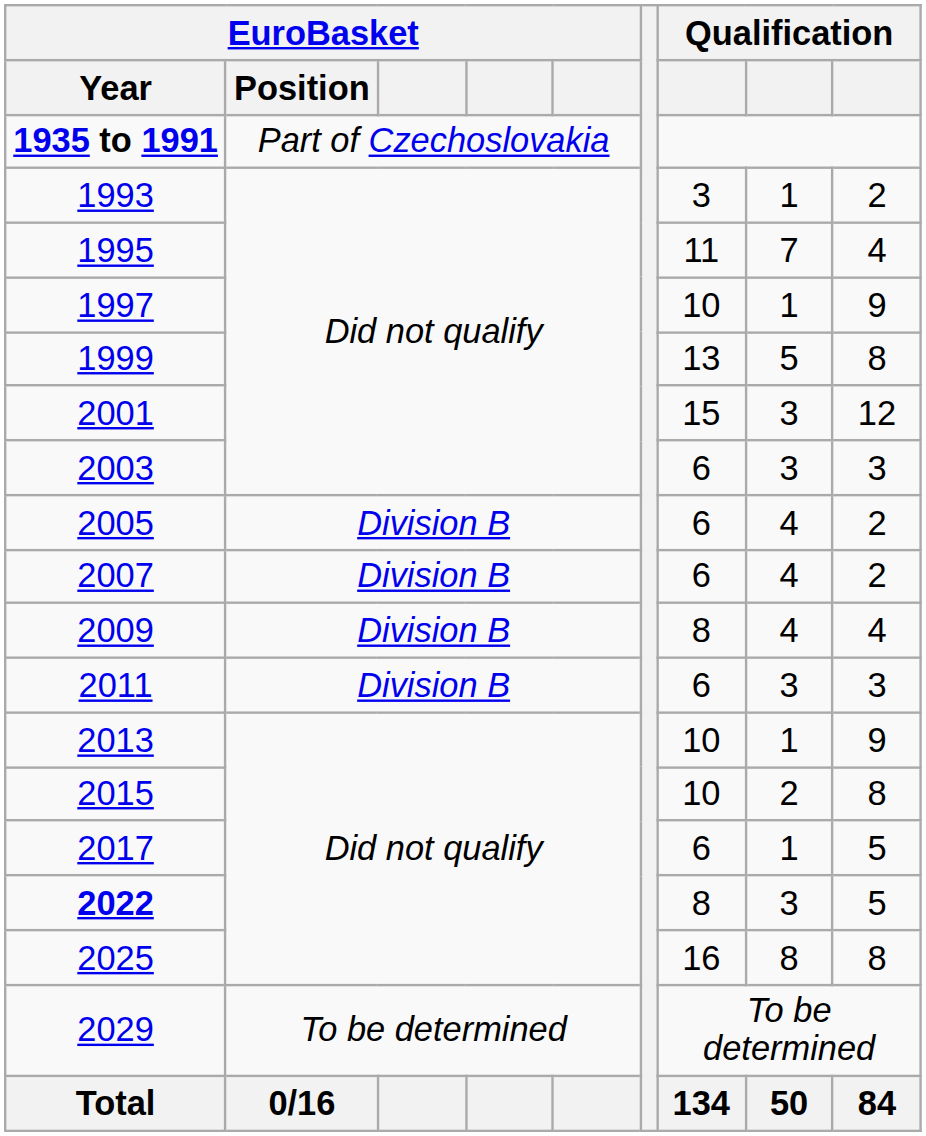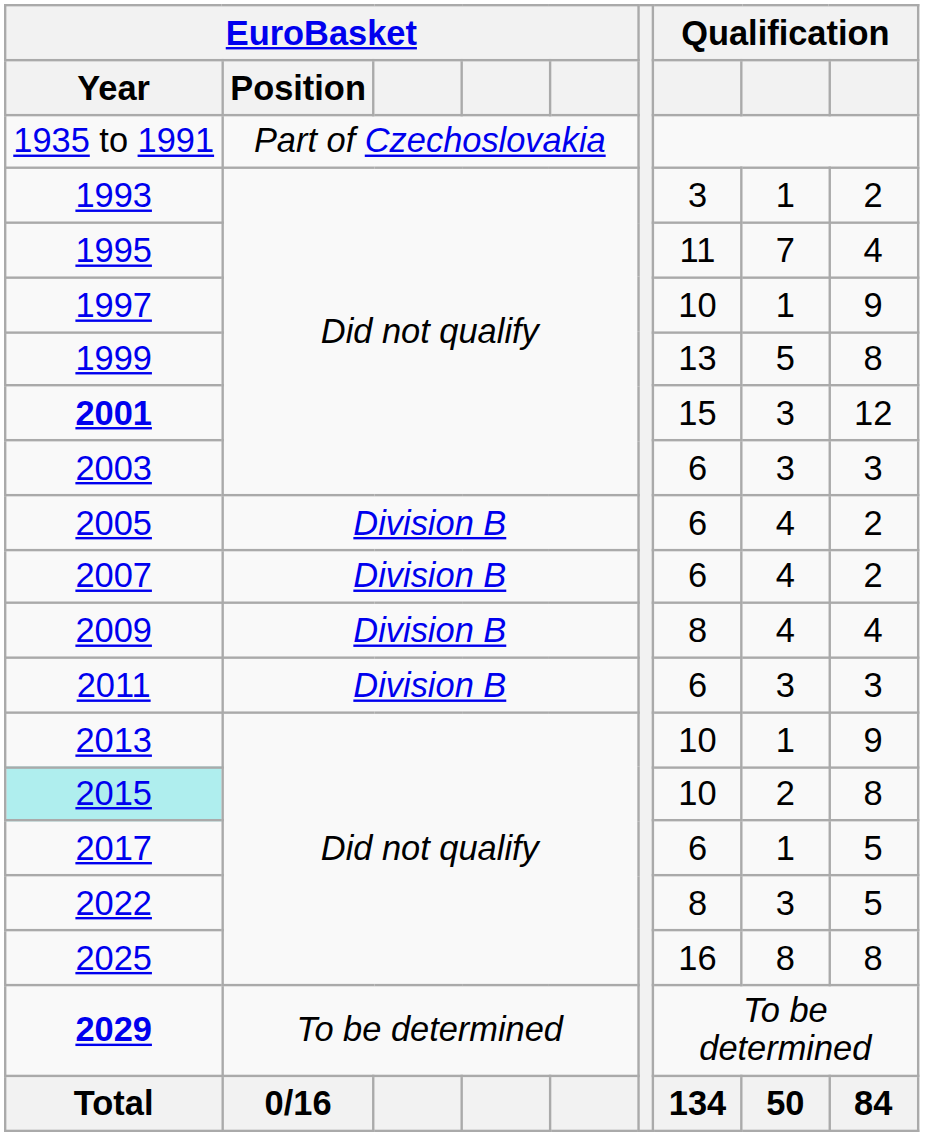(116, 142) bold -> (114, 142) normal
(116, 413) normal -> (114, 413) bold
(116, 794) no background -> (114, 794) paleturquoise background
(116, 903) bold -> (114, 903) normal
(116, 1031) normal -> (114, 1031) bold
